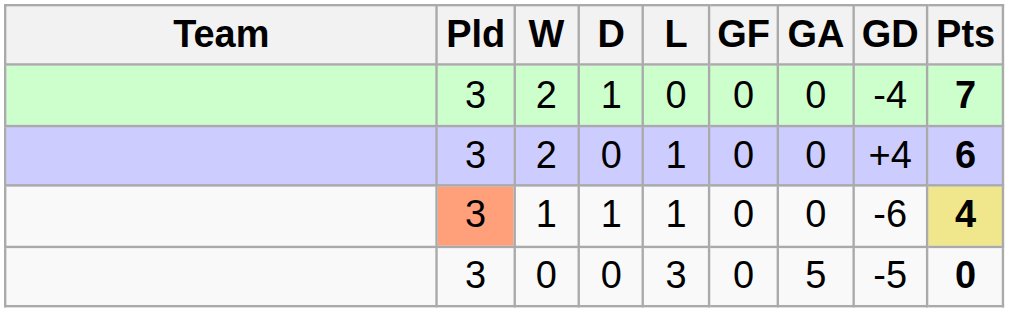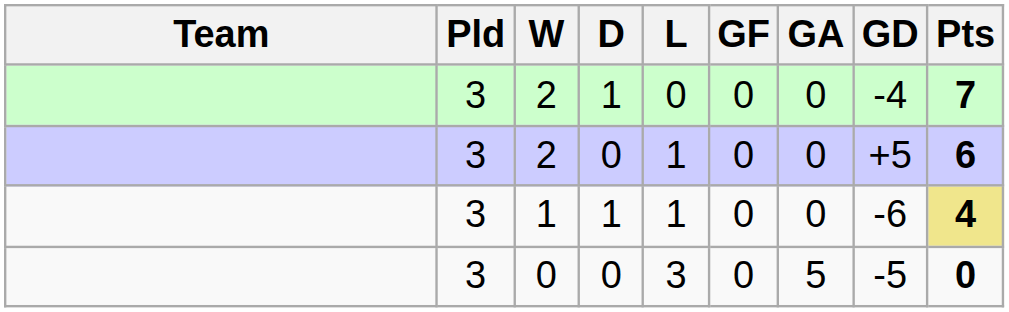(890, 154) +4 -> (890, 154) +5
(476, 214) lightsalmon background -> (476, 214) no background
